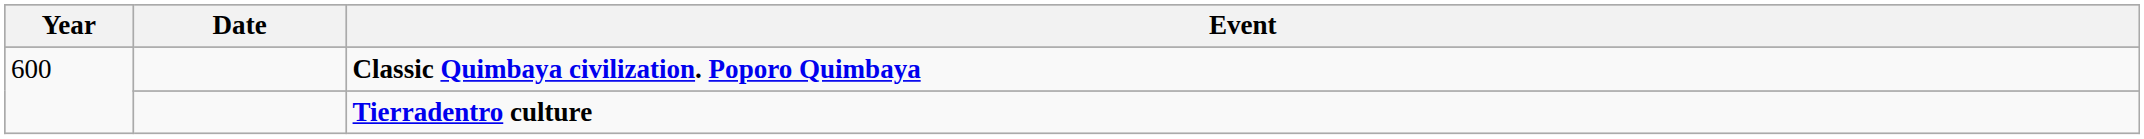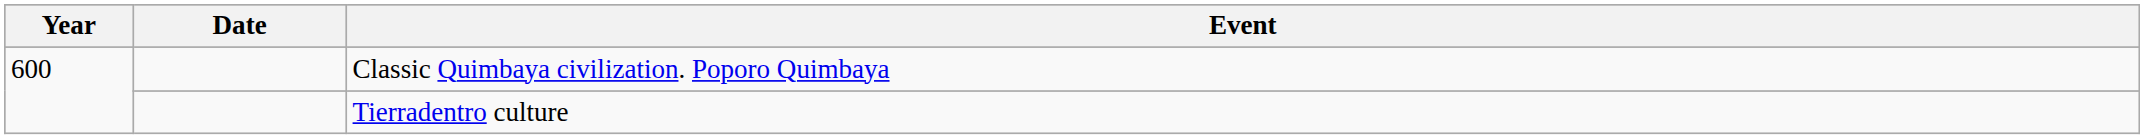(637, 68) bold -> (621, 68) normal
(472, 111) bold -> (461, 111) normal
